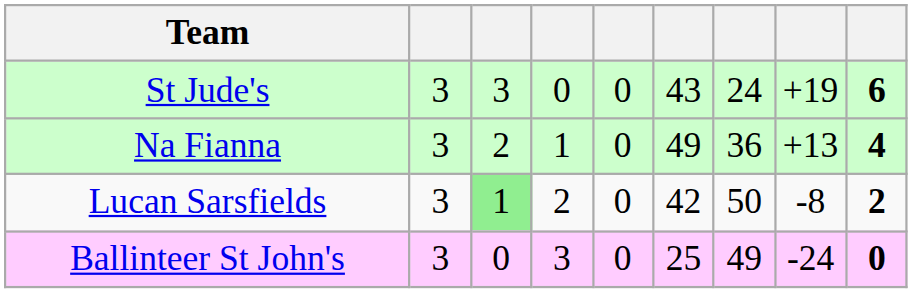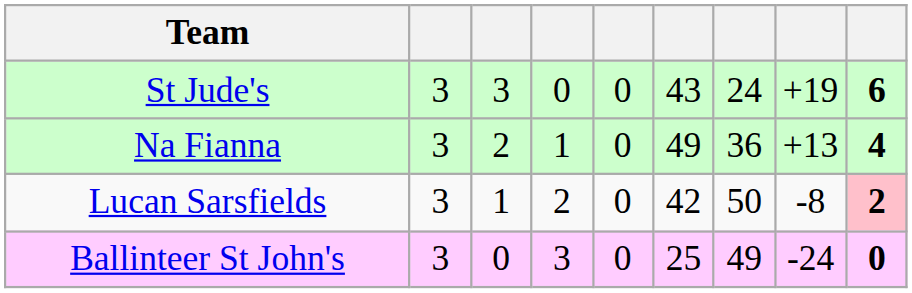(501, 201) lightgreen background -> (501, 201) no background
(877, 201) no background -> (877, 201) pink background
